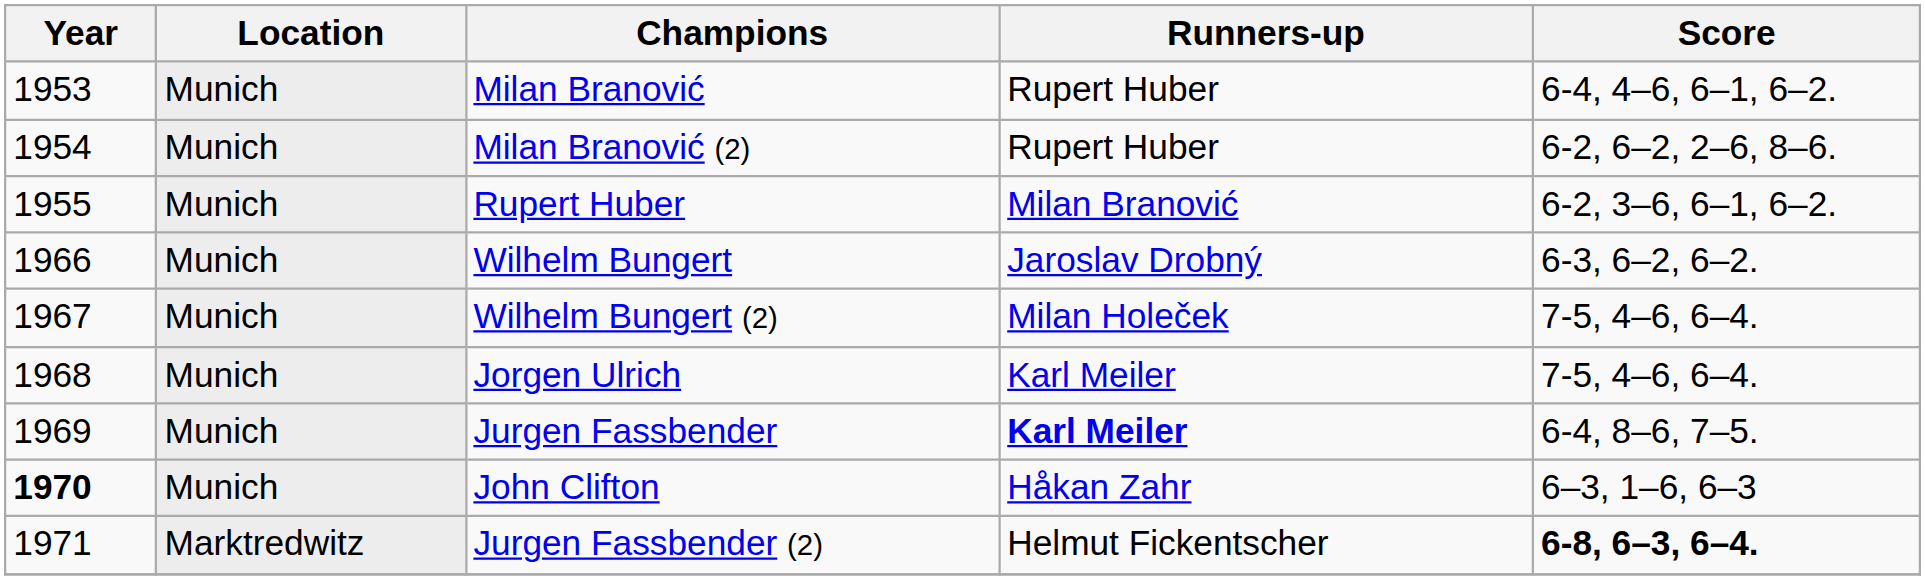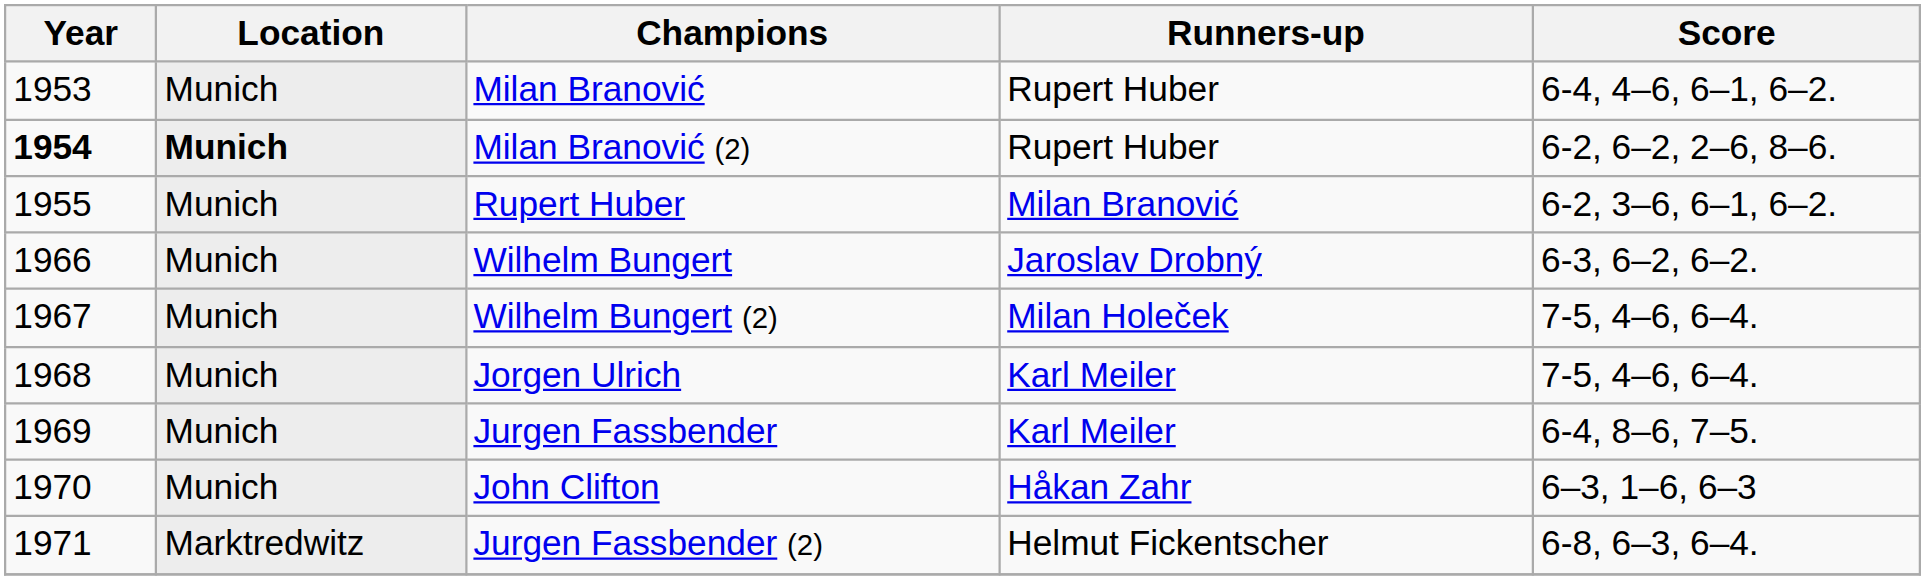(53, 146) normal -> (53, 146) bold
(221, 146) normal -> (226, 146) bold
(1097, 430) bold -> (1091, 430) normal
(53, 487) bold -> (53, 487) normal
(1650, 543) bold -> (1650, 543) normal
